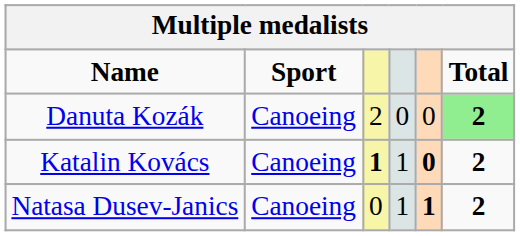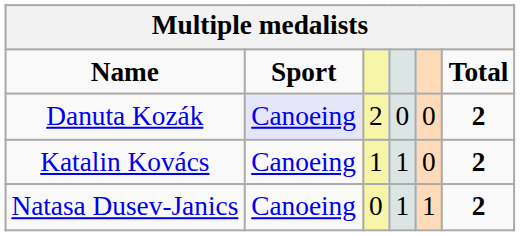(304, 116) no background -> (304, 116) lavender background
(479, 116) lightgreen background -> (479, 116) no background
(376, 161) bold -> (376, 161) normal
(429, 161) bold -> (429, 161) normal
(429, 206) bold -> (429, 206) normal
